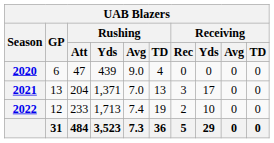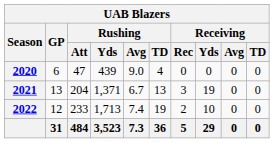(136, 90) 7.0 -> (136, 90) 6.7
(209, 90) 17 -> (209, 90) 19
